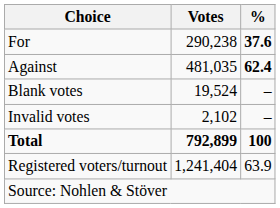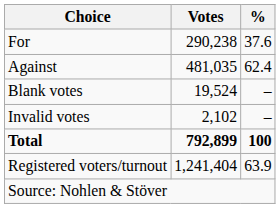(258, 41) bold -> (258, 41) normal
(258, 66) bold -> (258, 66) normal
